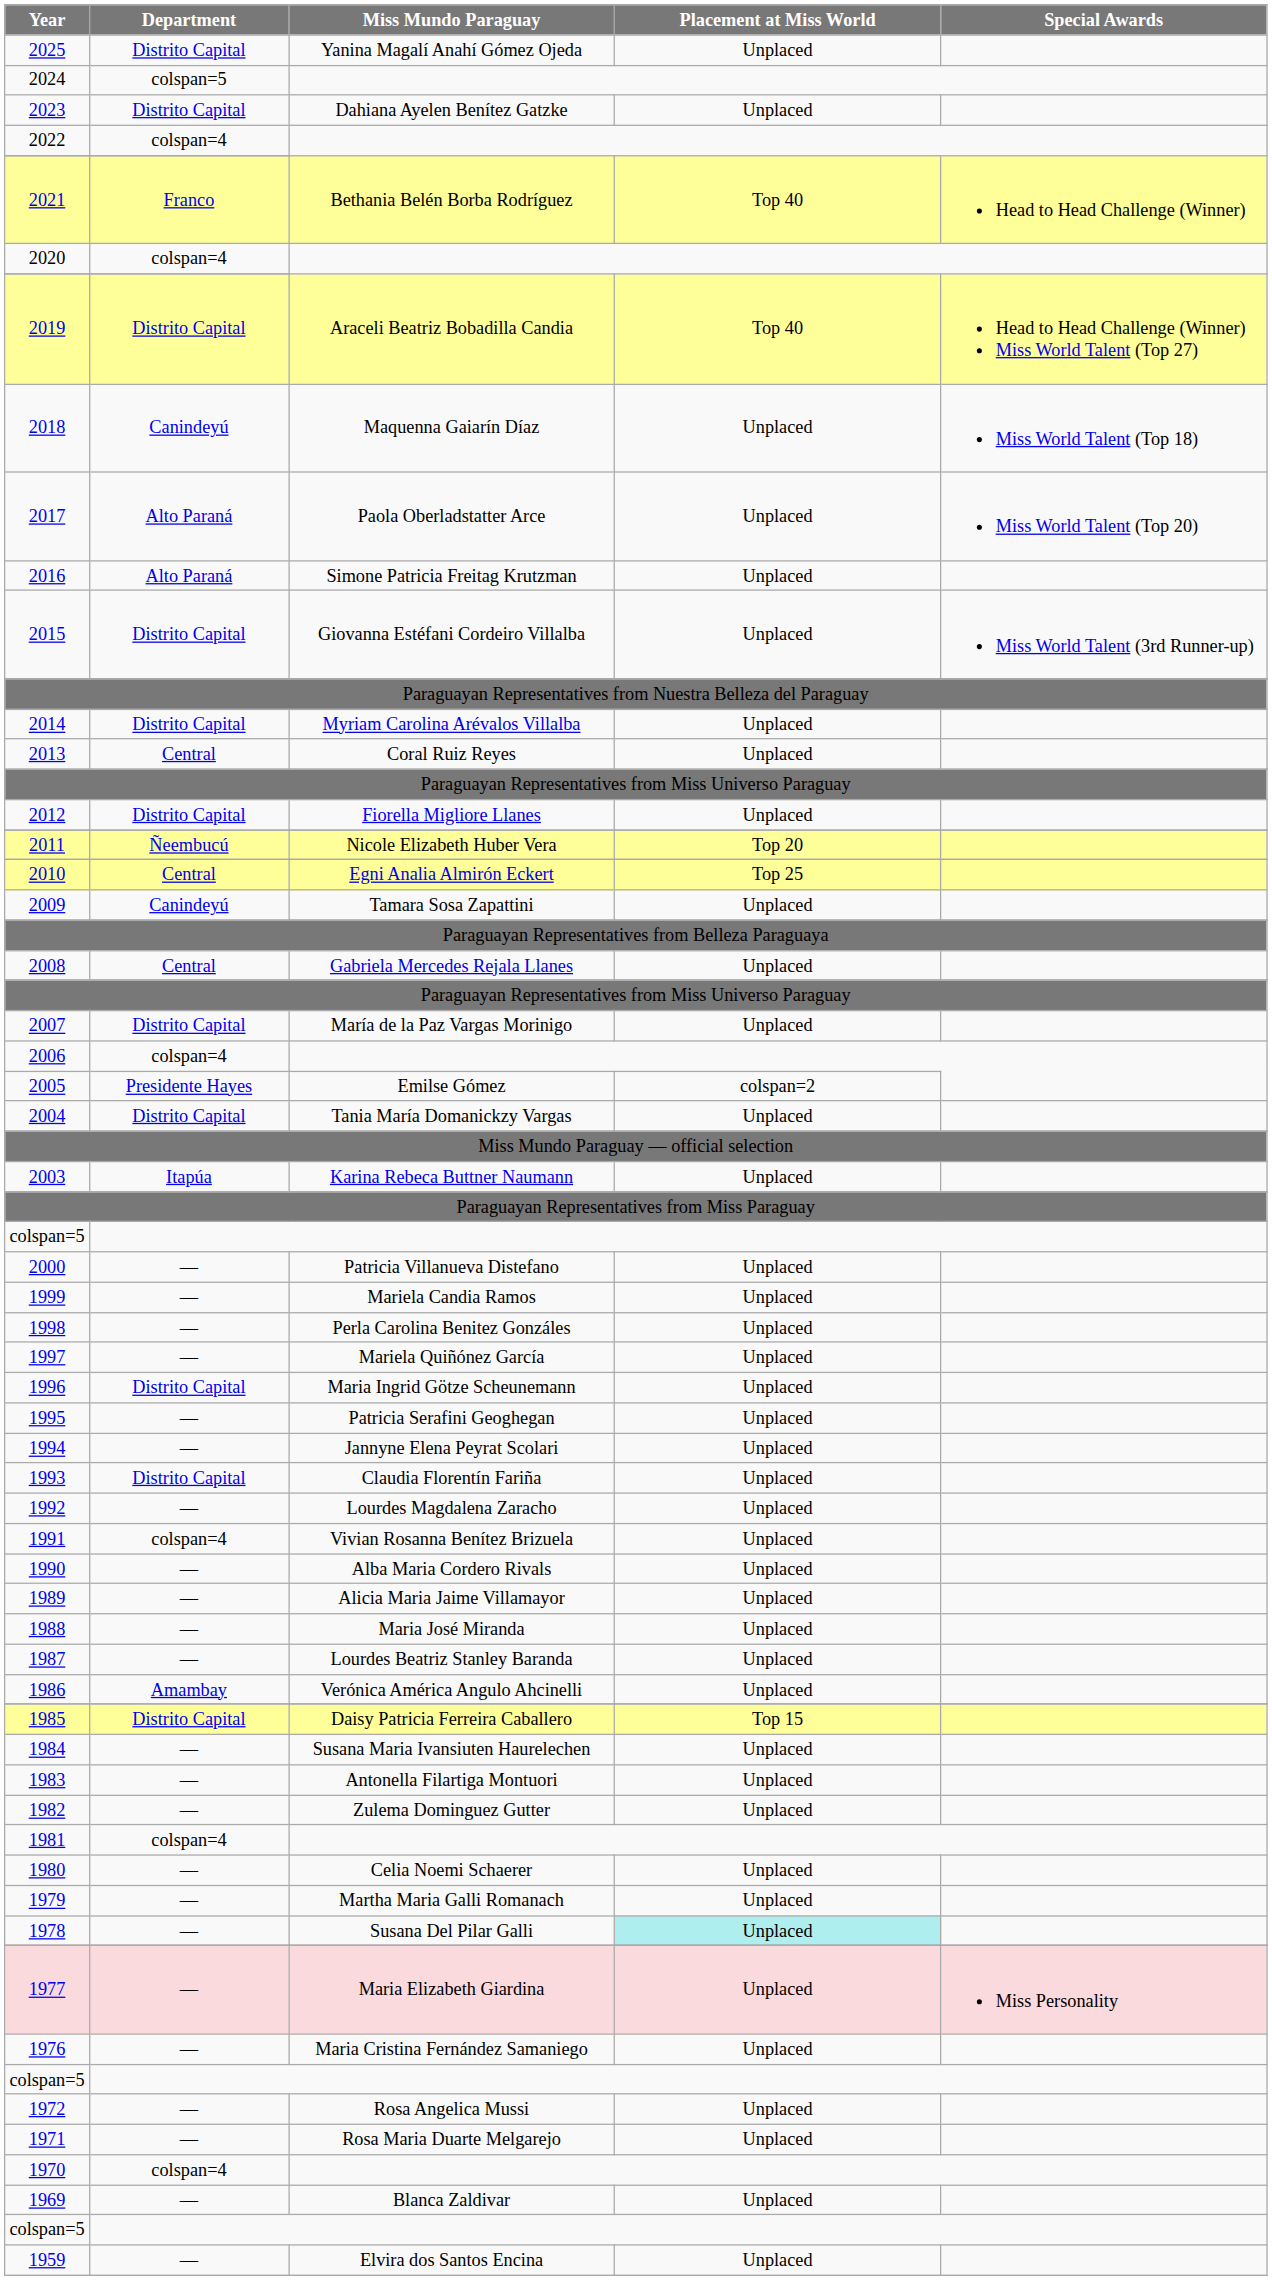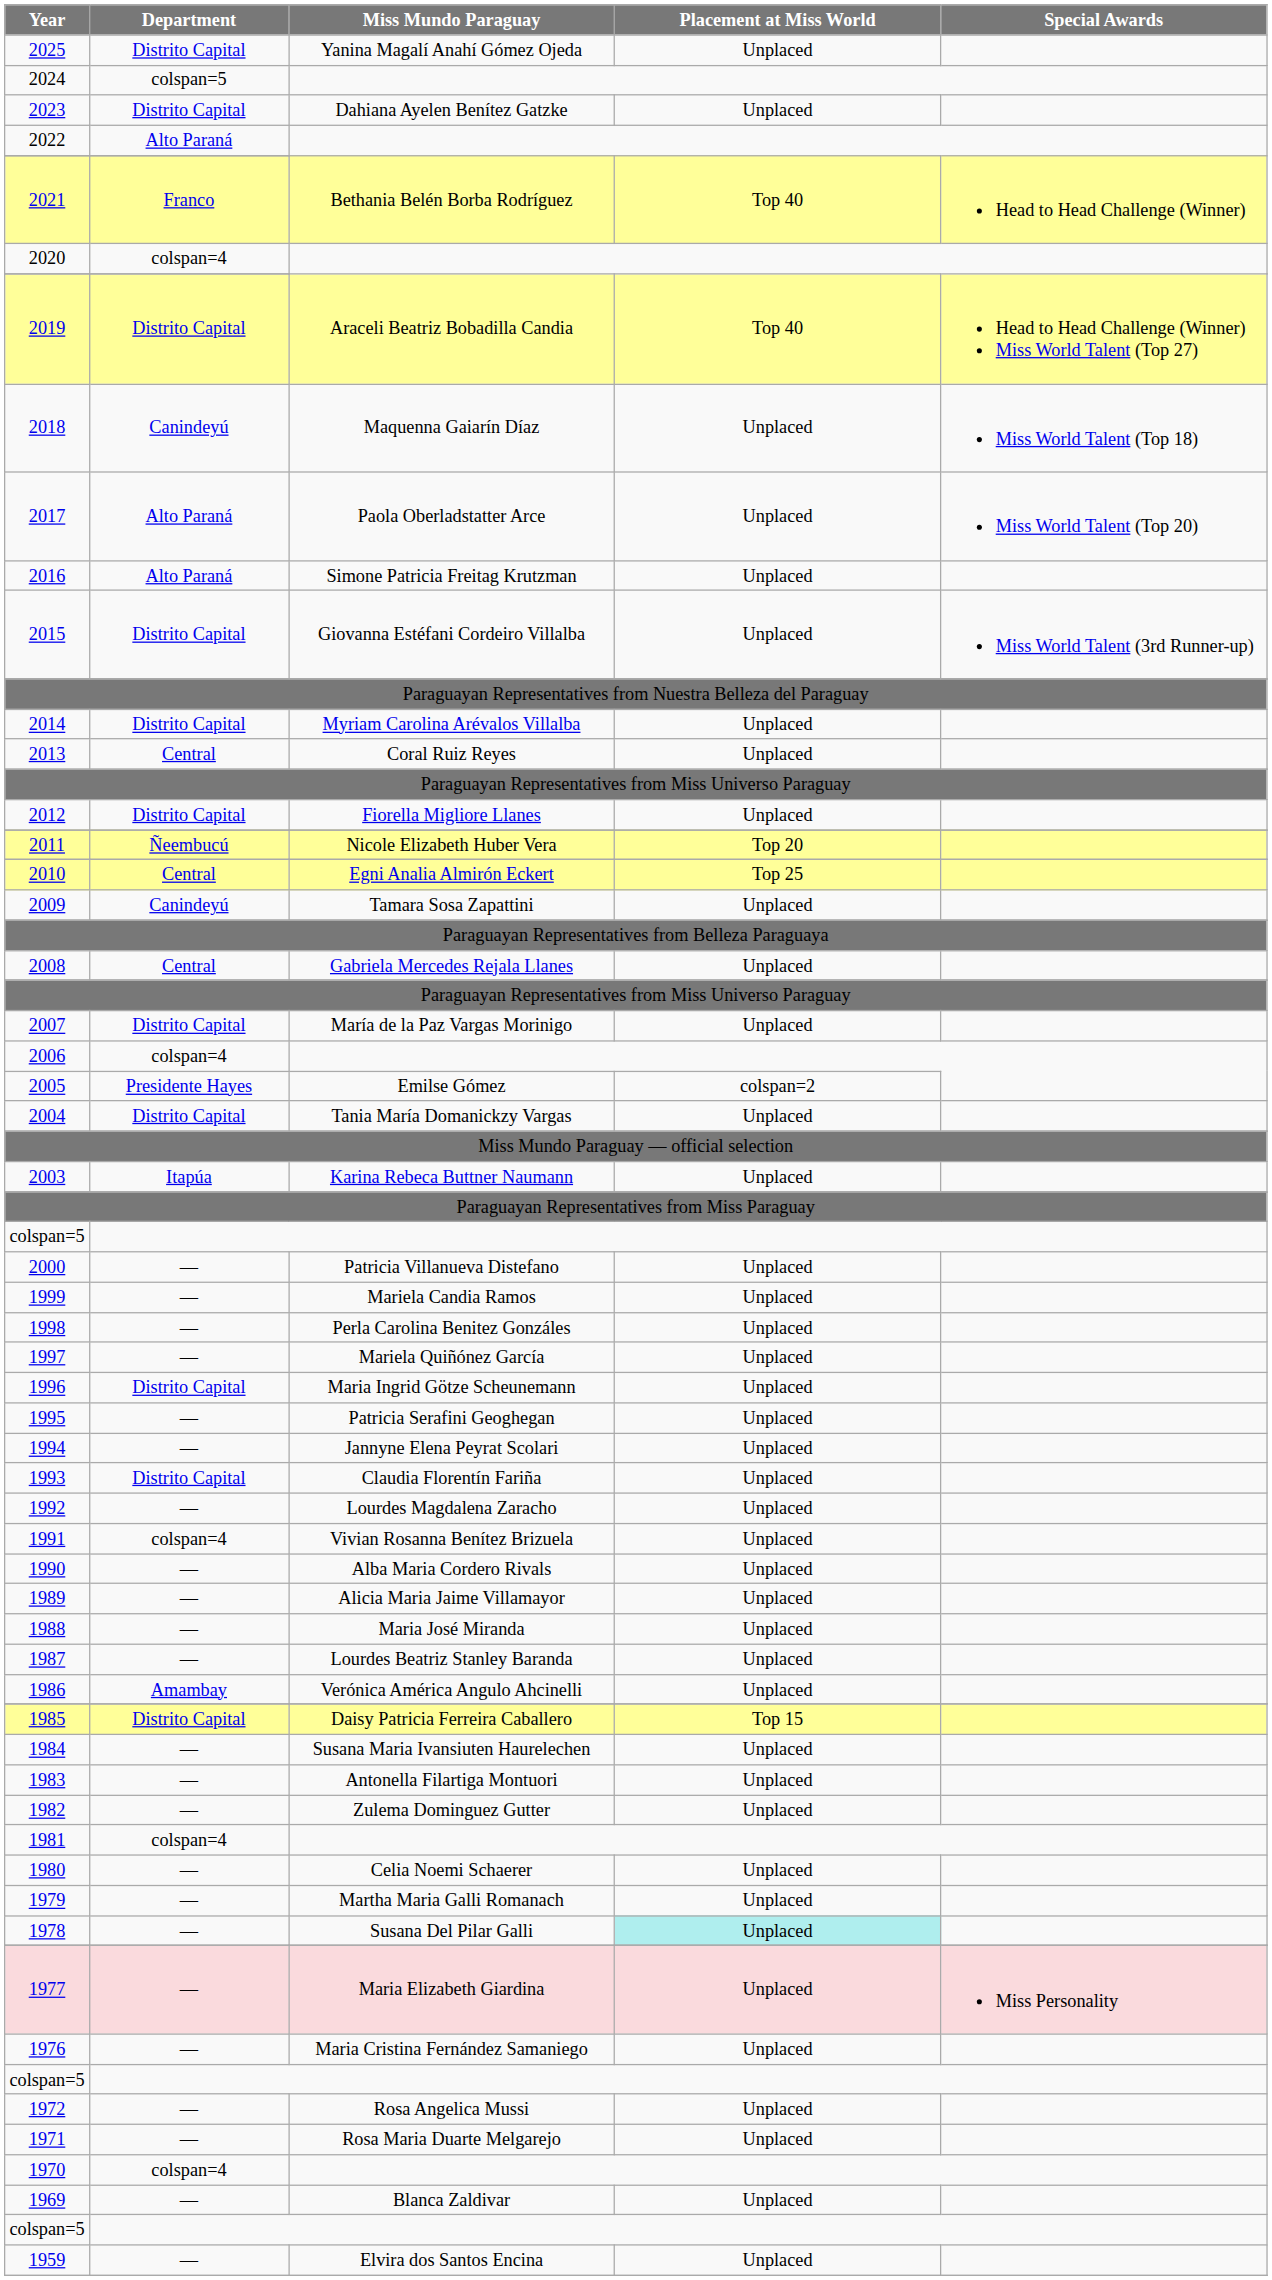(189, 140) colspan=4 -> (189, 140) Alto Paraná
